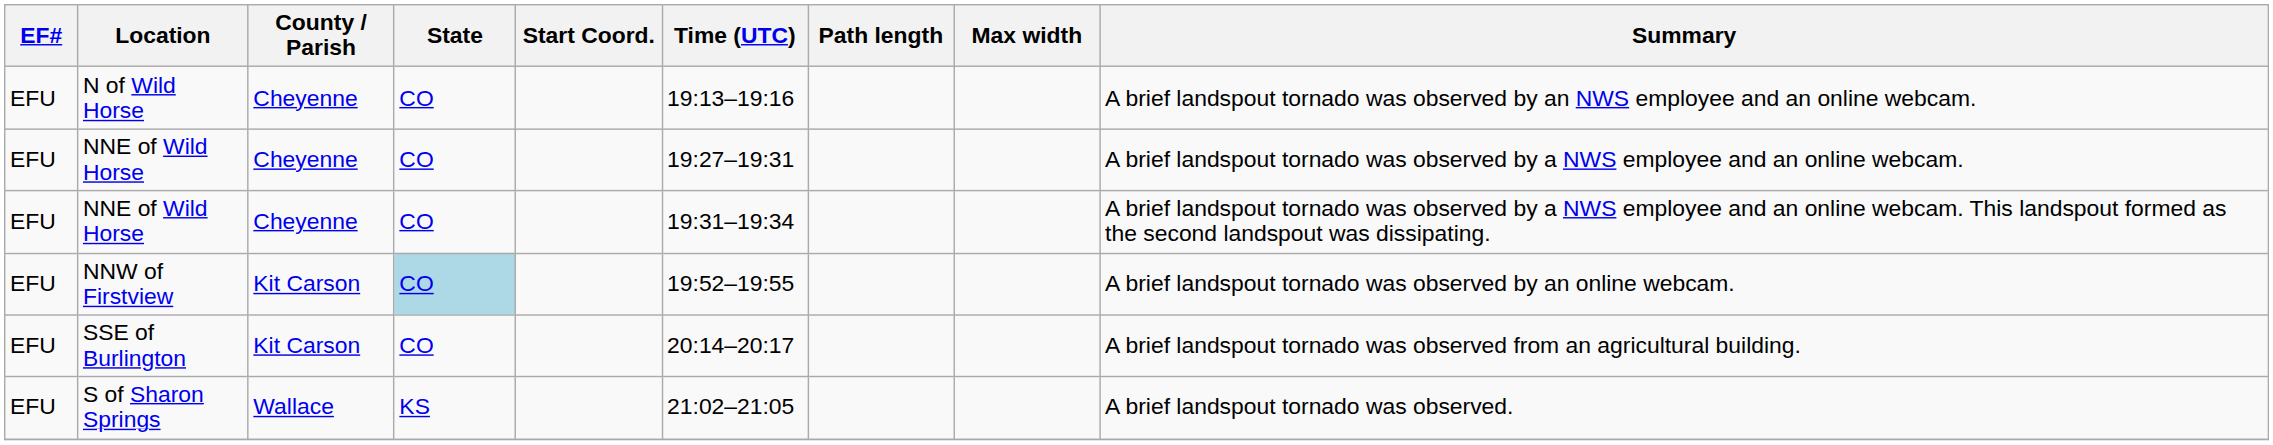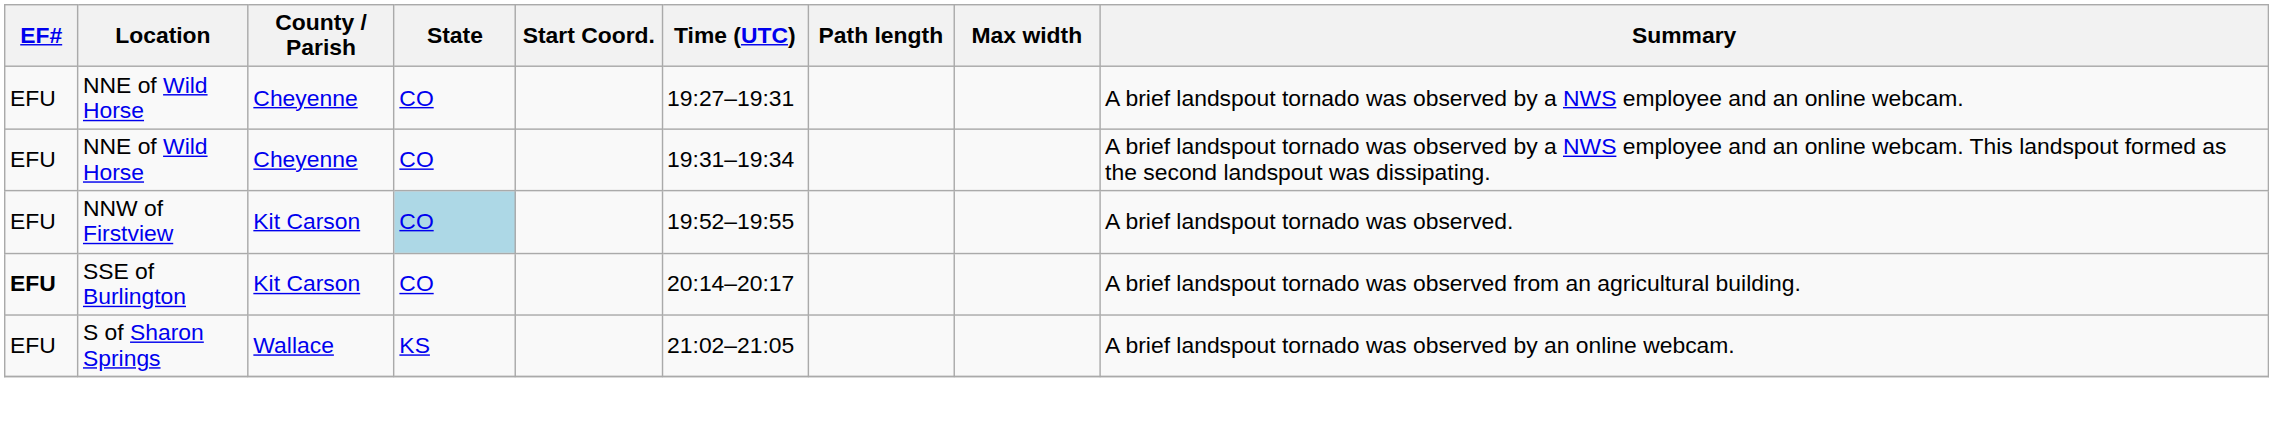- row: (129, 97)
(1420, 283) A brief landspout tornado was observed by an online webcam. -> (1309, 221) A brief landspout tornado was observed.
(33, 345) normal -> (33, 283) bold
(1309, 407) A brief landspout tornado was observed. -> (1420, 345) A brief landspout tornado was observed by an online webcam.
